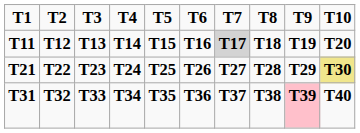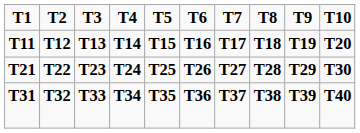(232, 43) lightgrey background -> (232, 43) no background
(338, 69) khaki background -> (338, 69) no background
(303, 95) pink background -> (303, 95) no background
